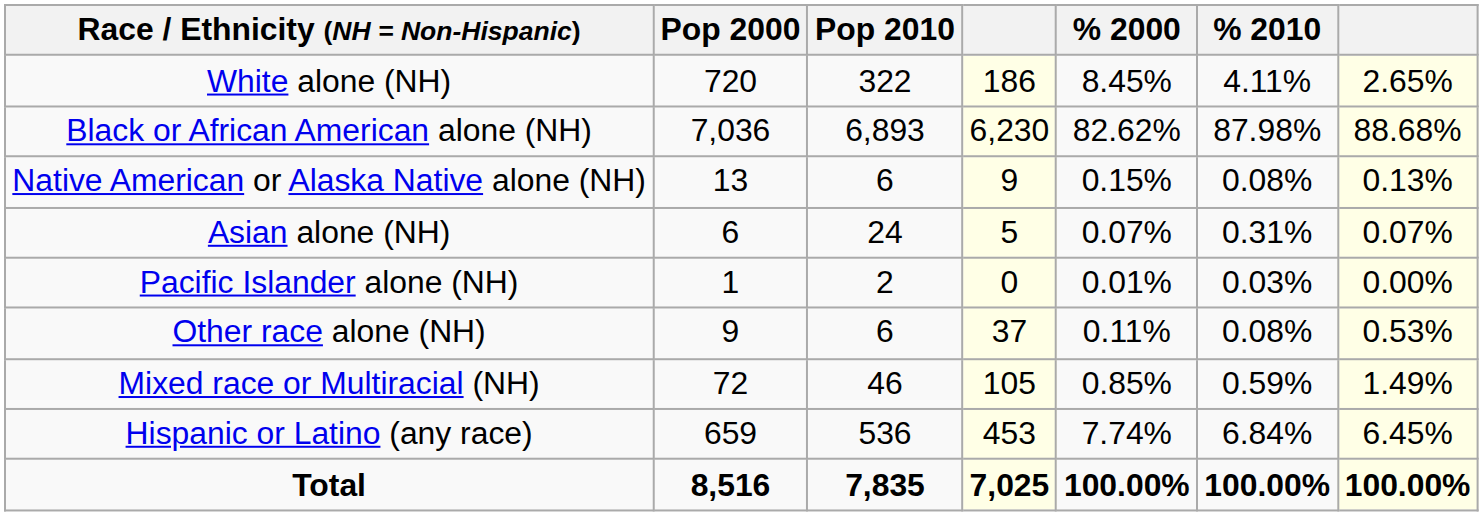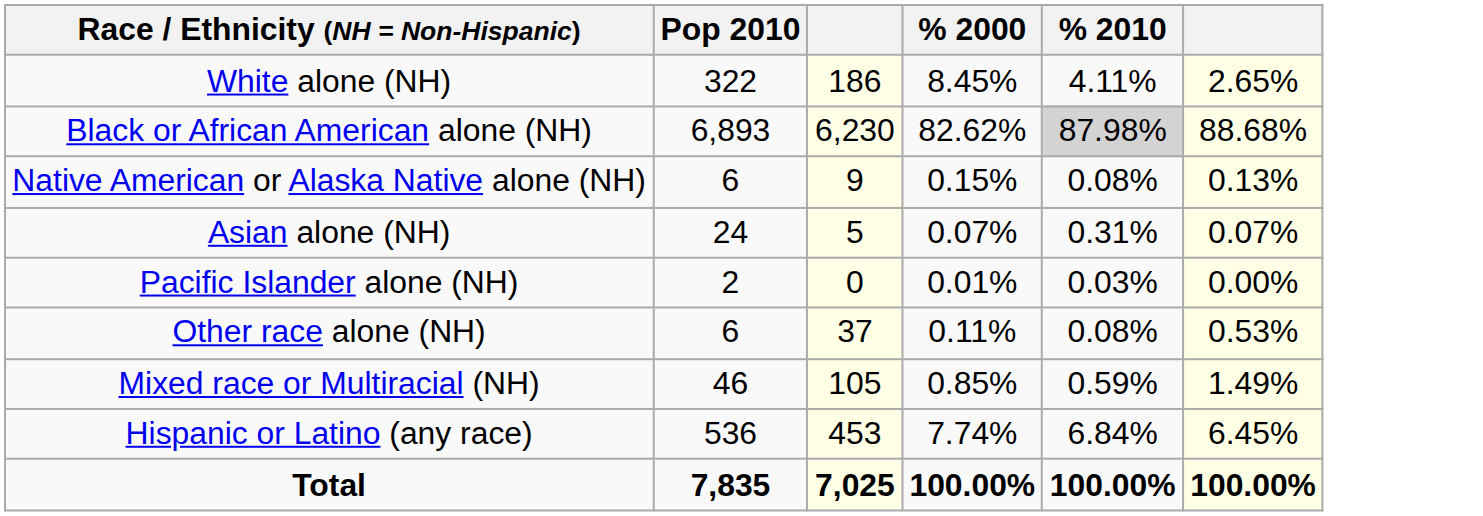- column: (730, 29)
(1267, 130) no background -> (1113, 130) lightgrey background
